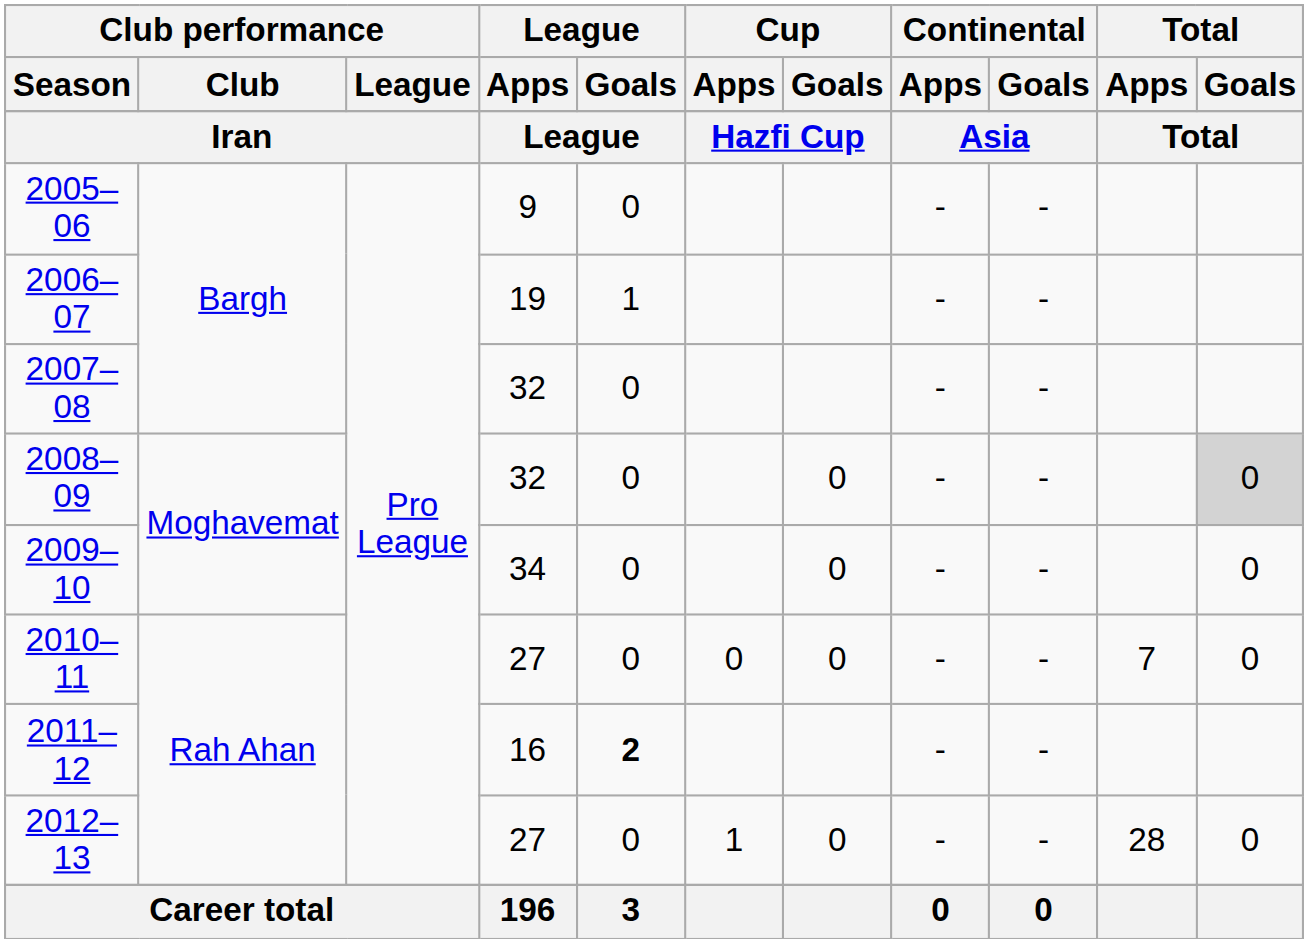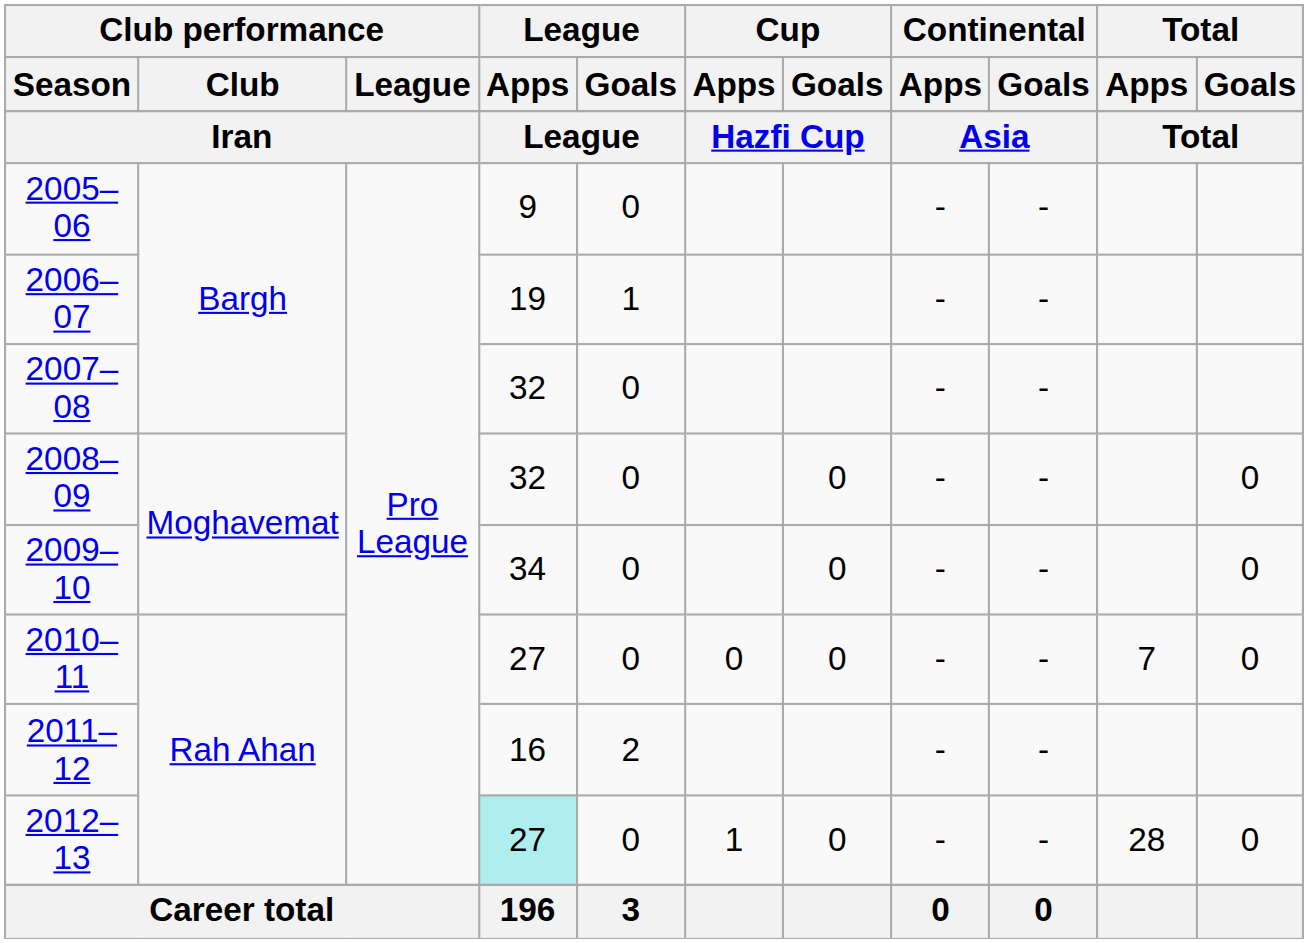(1250, 478) lightgrey background -> (1250, 478) no background
(631, 749) bold -> (631, 749) normal
(528, 839) no background -> (528, 839) paleturquoise background
